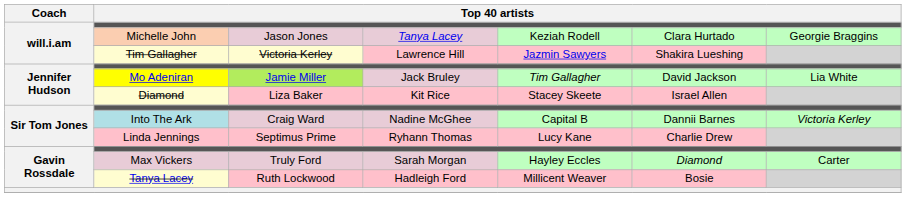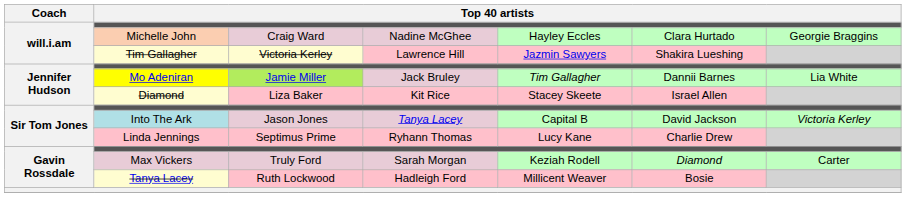(296, 36) Jason Jones -> (296, 36) Craig Ward
(430, 36) Tanya Lacey -> (430, 36) Nadine McGhee
(565, 36) Keziah Rodell -> (565, 36) Hayley Eccles
(699, 78) David Jackson -> (699, 78) Dannii Barnes
(296, 119) Craig Ward -> (296, 119) Jason Jones
(430, 119) Nadine McGhee -> (430, 119) Tanya Lacey
(699, 119) Dannii Barnes -> (699, 119) David Jackson
(565, 160) Hayley Eccles -> (565, 160) Keziah Rodell
